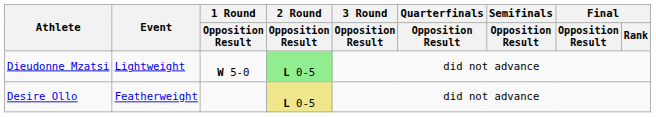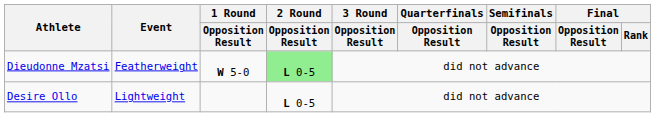(150, 66) Lightweight -> (156, 66) Featherweight
(156, 97) Featherweight -> (150, 97) Lightweight
(299, 103) khaki background -> (299, 103) no background
